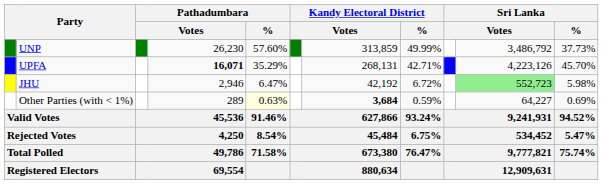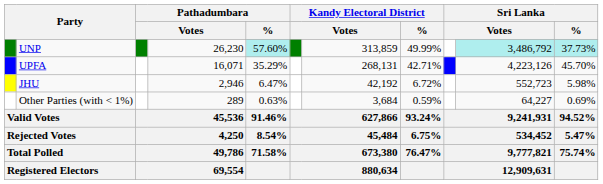(270, 48) no background -> (270, 48) paleturquoise background
(530, 48) no background -> (530, 48) paleturquoise background
(578, 48) no background -> (578, 48) paleturquoise background
(228, 65) bold -> (228, 65) normal
(534, 83) lightgreen background -> (534, 83) no background
(273, 100) lightyellow background -> (273, 100) no background
(385, 100) bold -> (385, 100) normal
